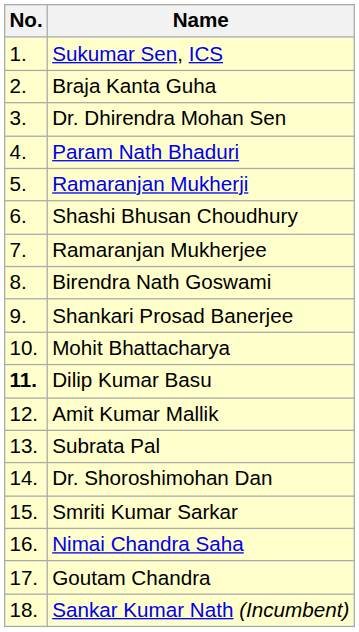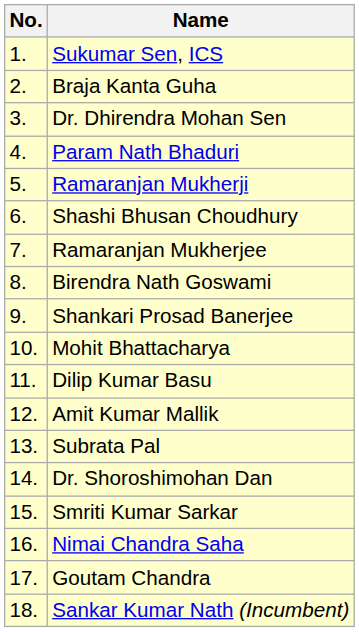(23, 380) bold -> (23, 380) normal
